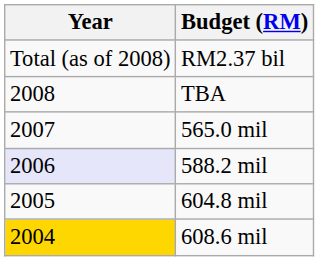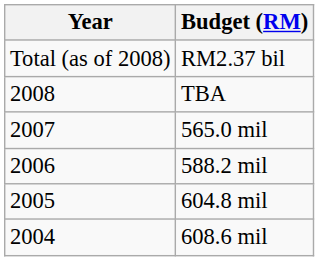(32, 165) lavender background -> (32, 165) no background
(32, 237) gold background -> (32, 237) no background
